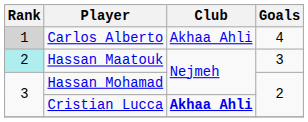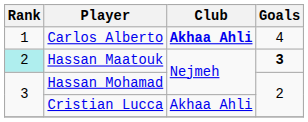(24, 38) lightgrey background -> (24, 38) no background
(211, 38) normal -> (211, 38) bold
(280, 61) normal -> (280, 61) bold
(211, 106) bold -> (211, 106) normal
